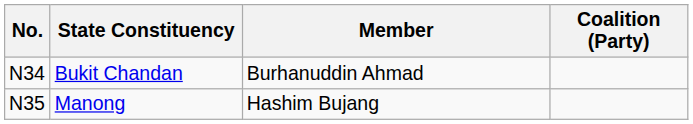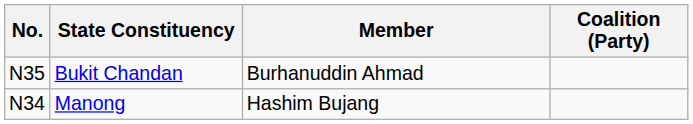(27, 72) N34 -> (27, 72) N35
(27, 103) N35 -> (27, 103) N34
